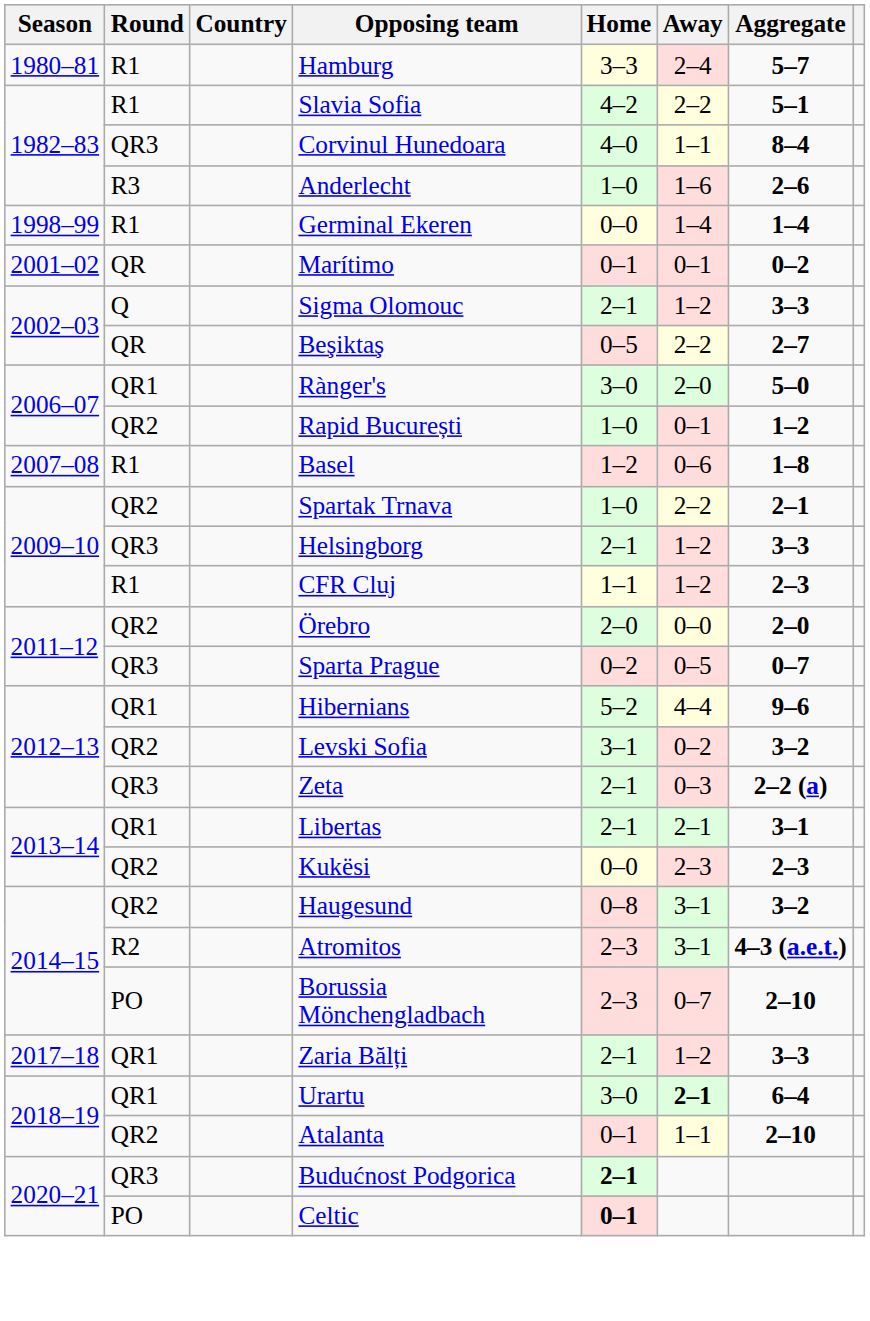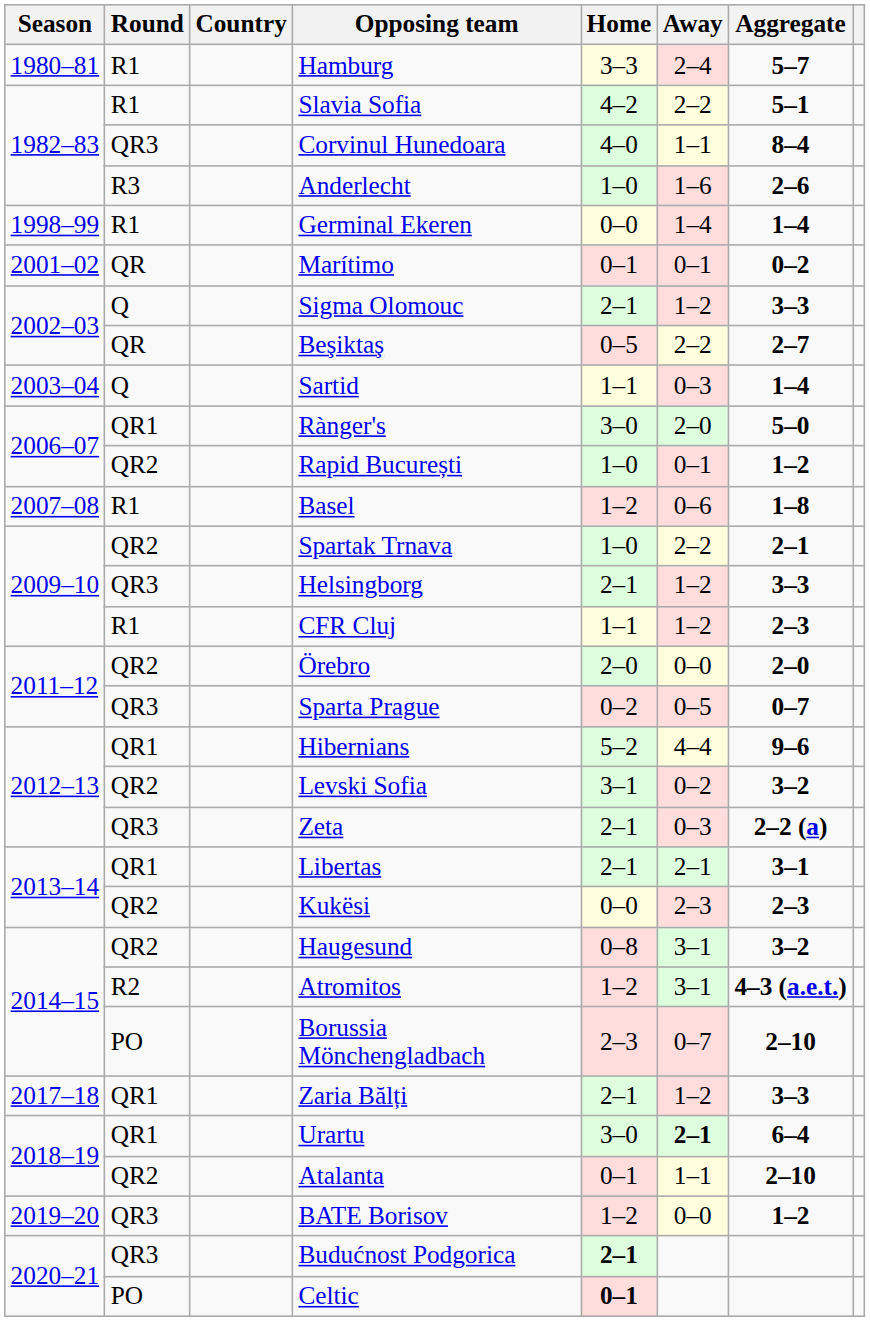+ row: (329, 385)
(619, 946) 2–3 -> (619, 986) 1–2
+ row: (373, 1215)
